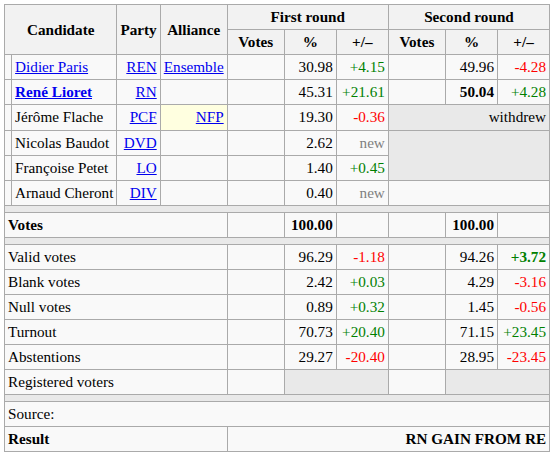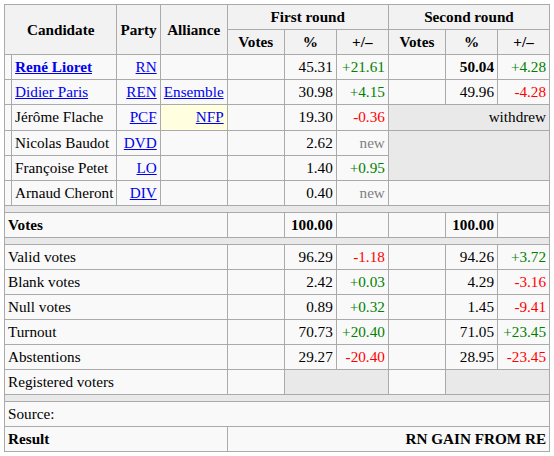rows swapped: (54, 92) <-> (52, 67)
(367, 167) +0.45 -> (367, 167) +0.95
(528, 256) bold -> (528, 256) normal
(530, 307) -0.56 -> (530, 307) -9.41
(477, 332) 71.15 -> (477, 332) 71.05
